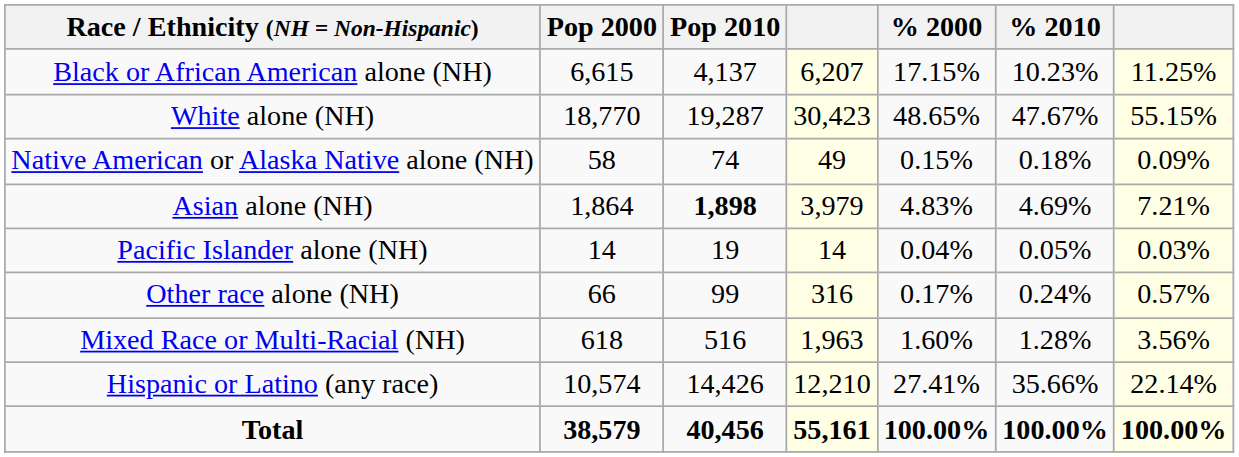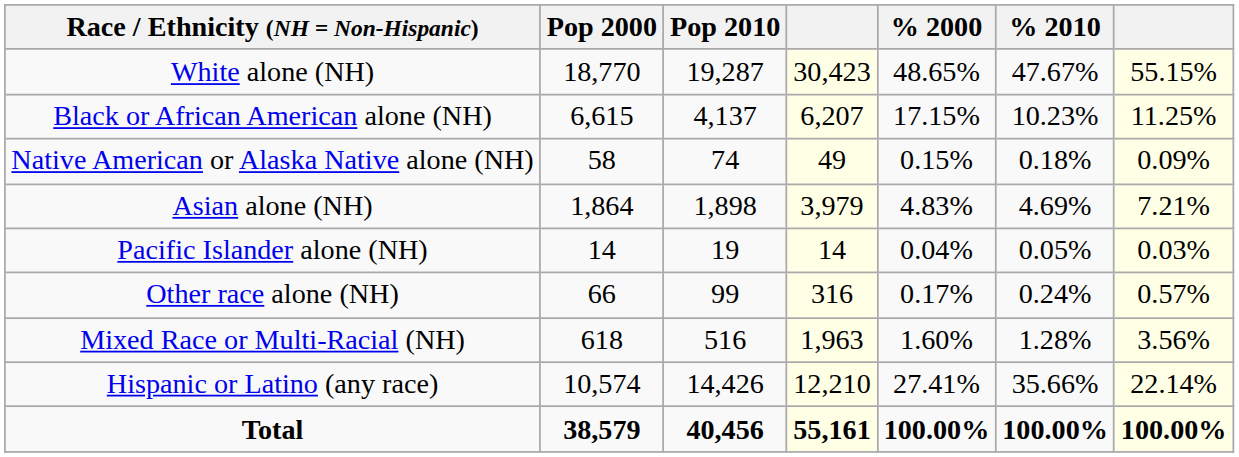rows swapped: (273, 116) <-> (273, 71)
(725, 205) bold -> (725, 205) normal
